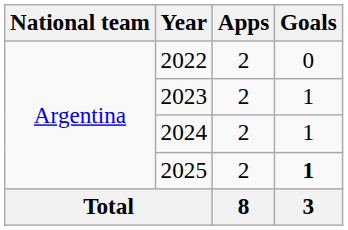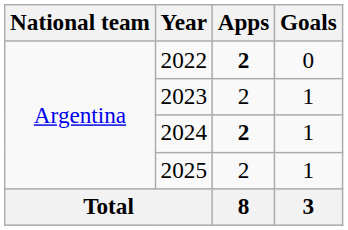(243, 59) normal -> (243, 59) bold
(243, 133) normal -> (243, 133) bold
(308, 170) bold -> (308, 170) normal
